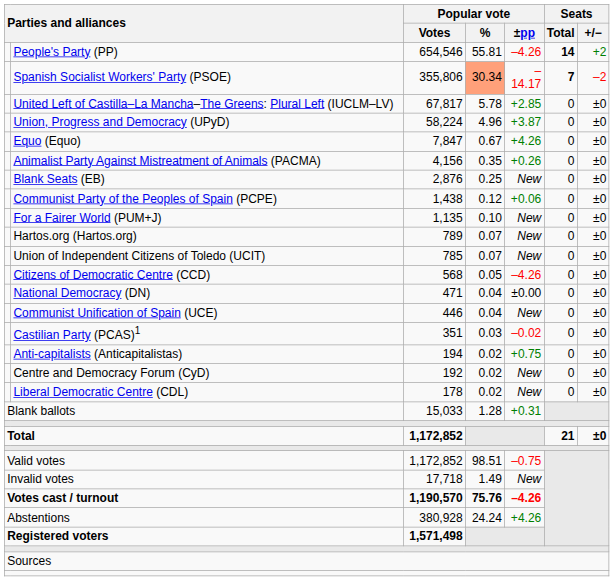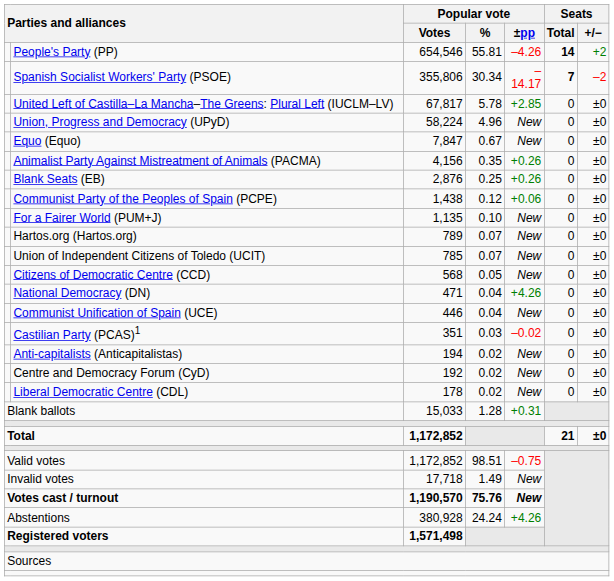(487, 77) lightsalmon background -> (487, 77) no background
(526, 122) +3.87 -> (529, 122) New
(526, 141) +4.26 -> (529, 141) New
(529, 179) New -> (526, 179) +0.26
(526, 274) –4.26 -> (529, 274) New
(526, 293) ±0.00 -> (526, 293) +4.26
(526, 354) +0.75 -> (529, 354) New
(526, 498) –4.26 -> (529, 498) New
